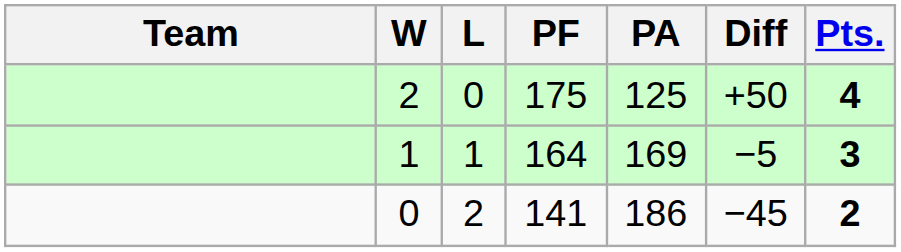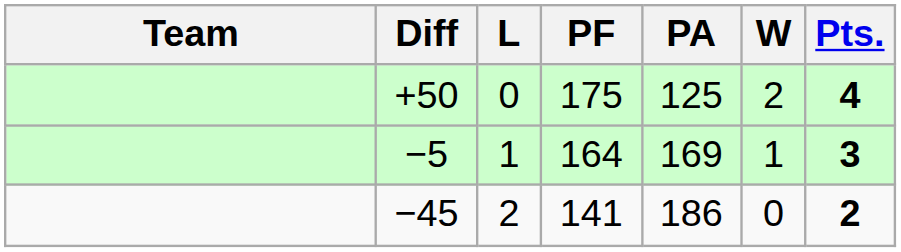columns swapped: (409, 34) <-> (756, 34)
